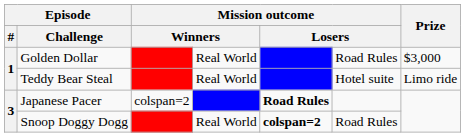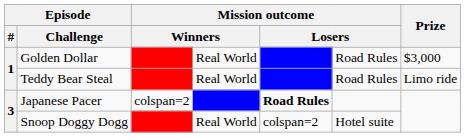(365, 79) Hotel suite -> (366, 79) Road Rules
(292, 121) bold -> (291, 121) normal
(366, 121) Road Rules -> (365, 121) Hotel suite
